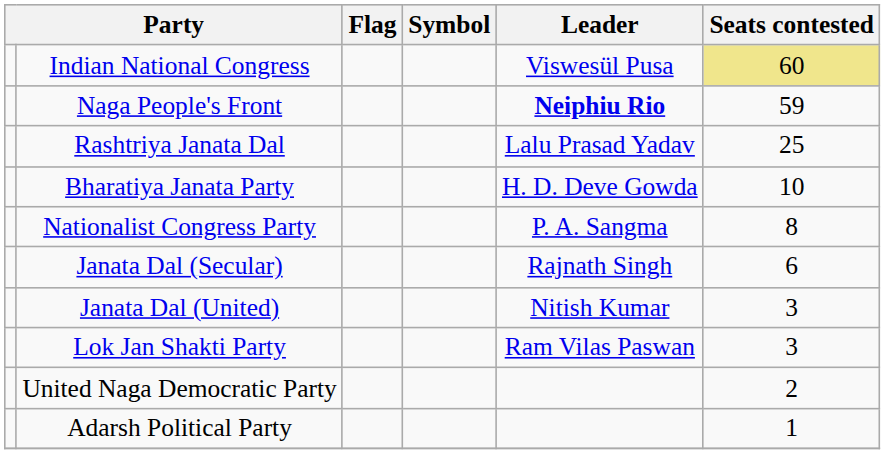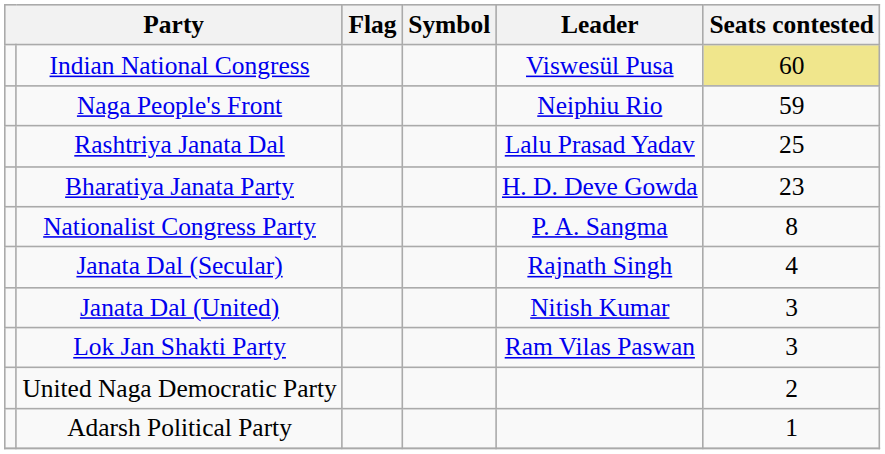(600, 105) bold -> (600, 105) normal
(792, 186) 10 -> (792, 186) 23
(792, 266) 6 -> (792, 266) 4
